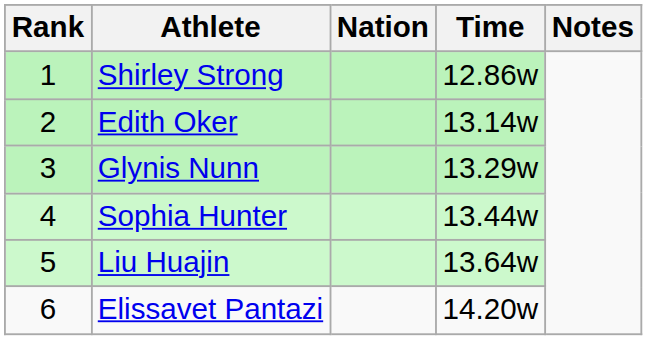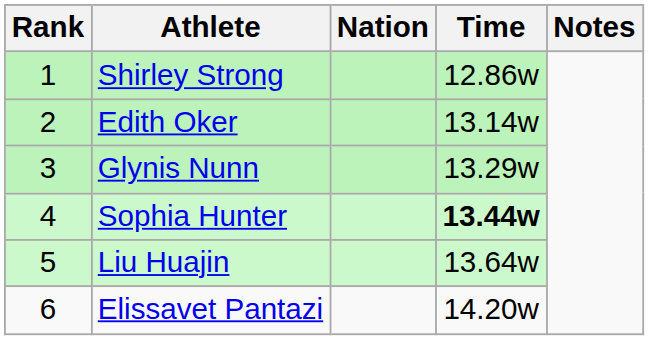(490, 215) normal -> (491, 215) bold
